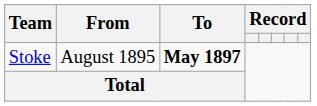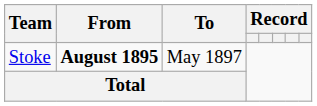(108, 56) normal -> (109, 56) bold
(202, 56) bold -> (204, 56) normal
